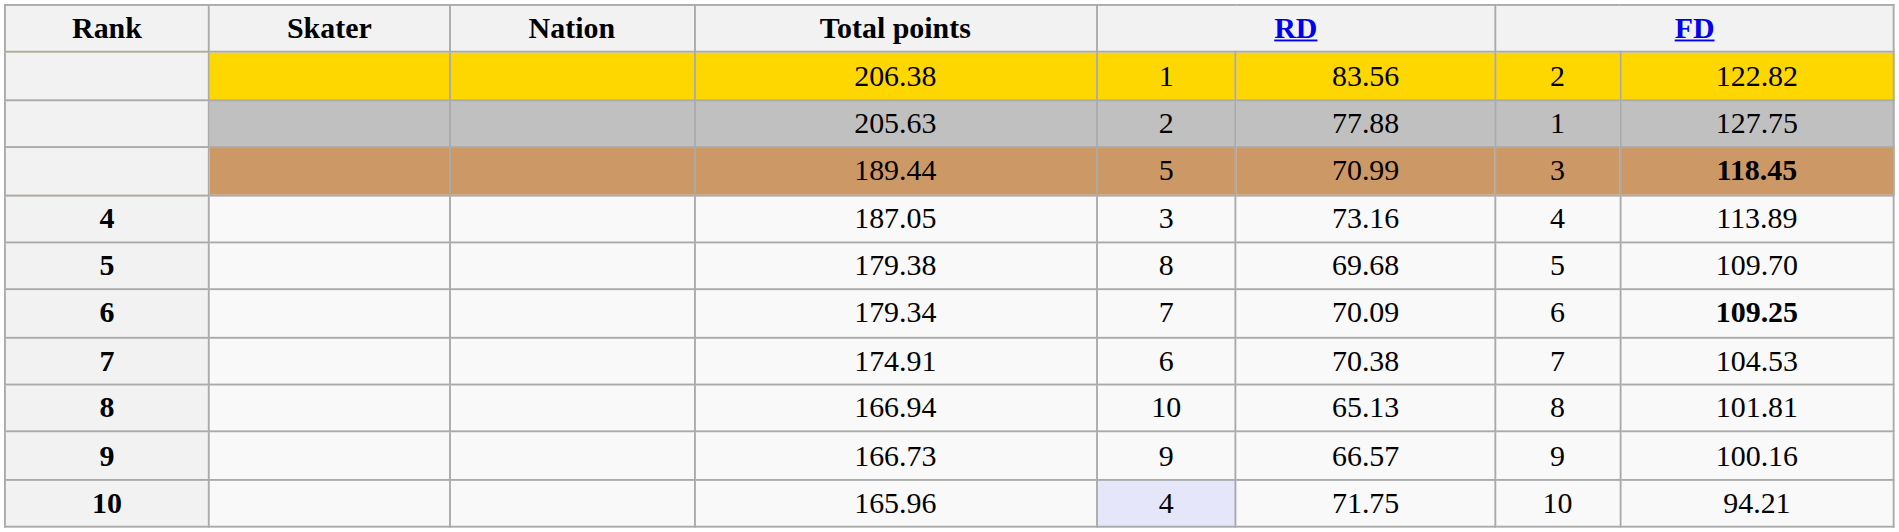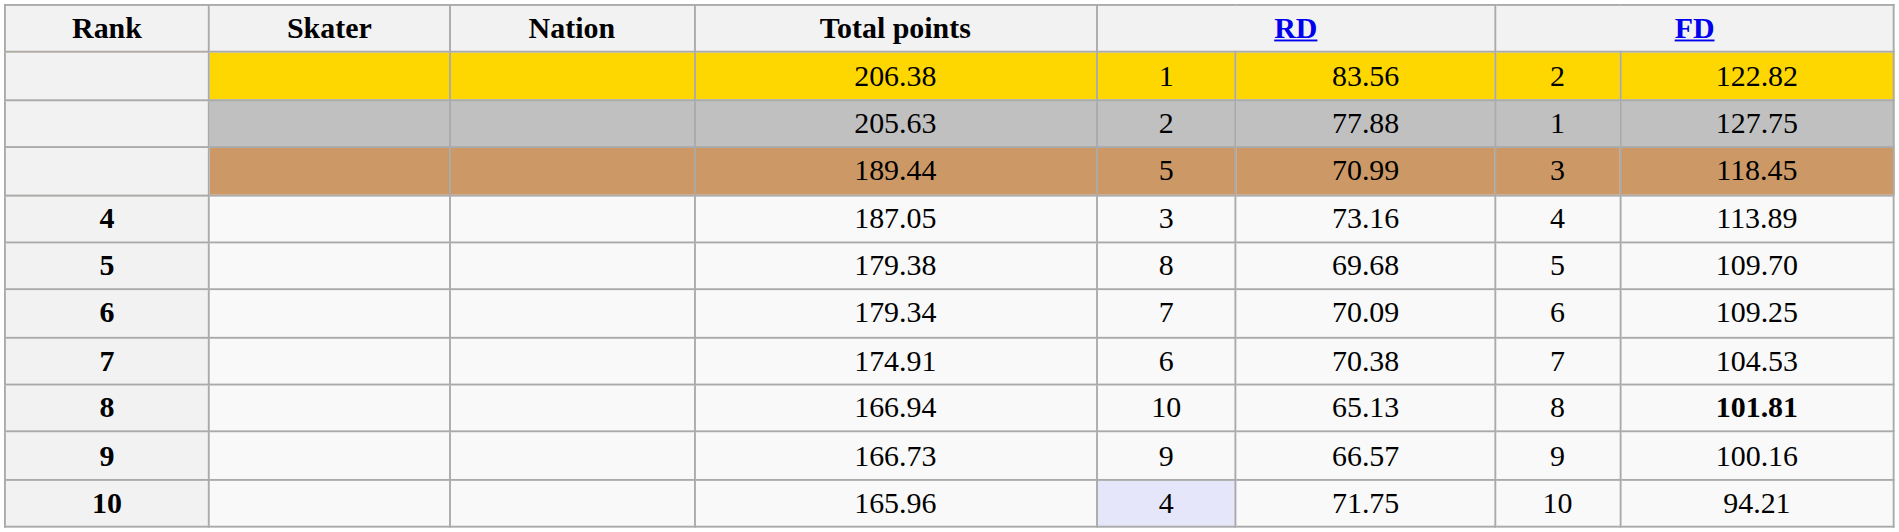(1757, 170) bold -> (1757, 170) normal
(1757, 312) bold -> (1757, 312) normal
(1757, 407) normal -> (1757, 407) bold
